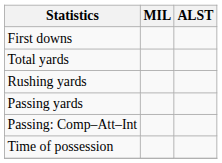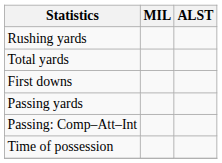rows swapped: (40, 37) <-> (47, 81)
